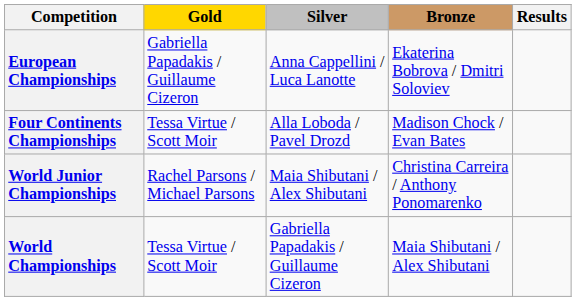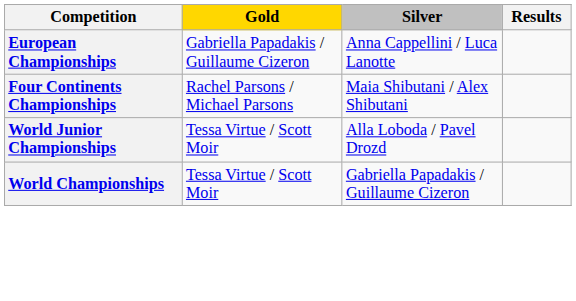- column: (451, 17)
(191, 132) Tessa Virtue / Scott Moir -> (240, 95) Rachel Parsons / Michael Parsons
(315, 132) Alla Loboda / Pavel Drozd -> (417, 95) Maia Shibutani / Alex Shibutani
(201, 185) Rachel Parsons / Michael Parsons -> (249, 139) Tessa Virtue / Scott Moir
(324, 185) Maia Shibutani / Alex Shibutani -> (411, 139) Alla Loboda / Pavel Drozd
